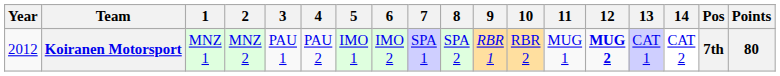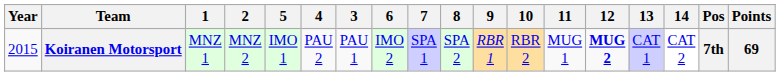columns swapped: (283, 16) <-> (354, 16)
(23, 49) 2012 -> (23, 49) 2015
(751, 49) 80 -> (751, 49) 69
